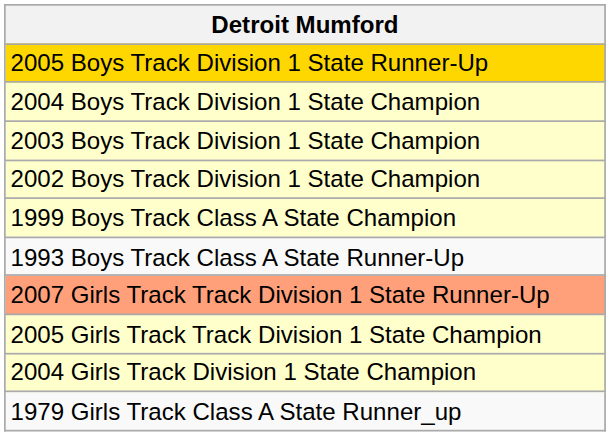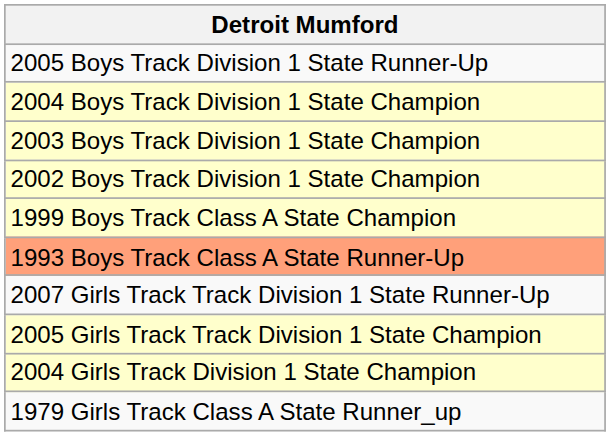(249, 63) gold background -> (249, 63) no background
(237, 256) no background -> (237, 256) lightsalmon background
(280, 295) lightsalmon background -> (280, 295) no background
